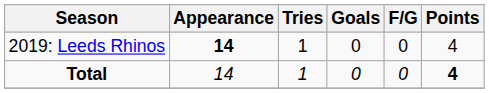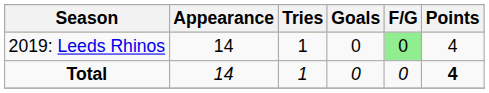(224, 46) bold -> (224, 46) normal
(403, 46) no background -> (403, 46) lightgreen background
